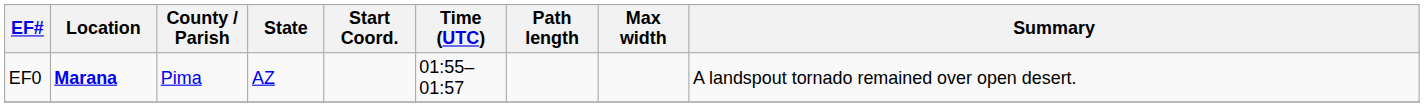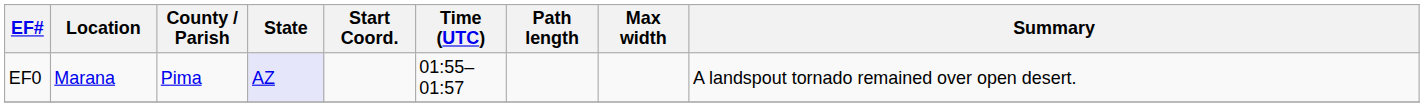(86, 77) bold -> (85, 77) normal
(263, 77) no background -> (263, 77) lavender background
